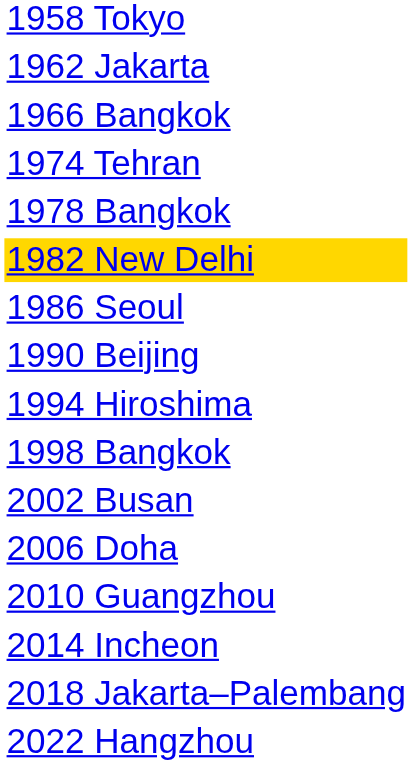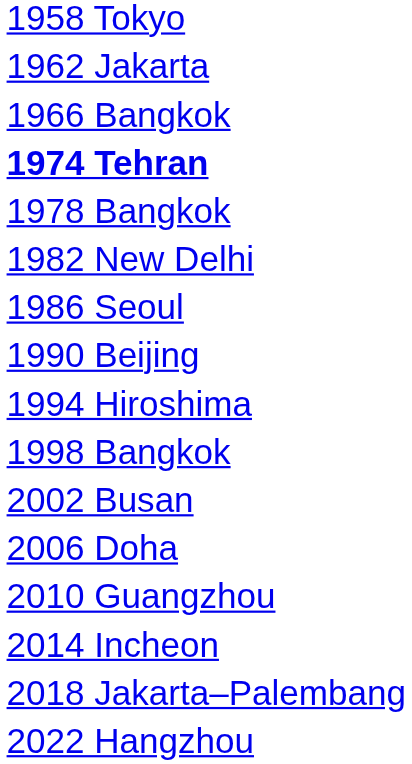(104, 163) normal -> (108, 163) bold
(130, 259) gold background -> (130, 259) no background
